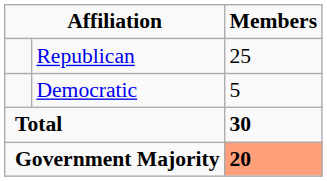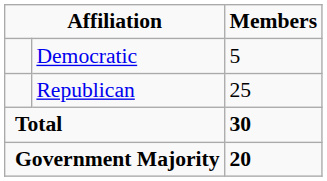rows swapped: (87, 90) <-> (86, 55)
(240, 158) lightsalmon background -> (240, 158) no background
